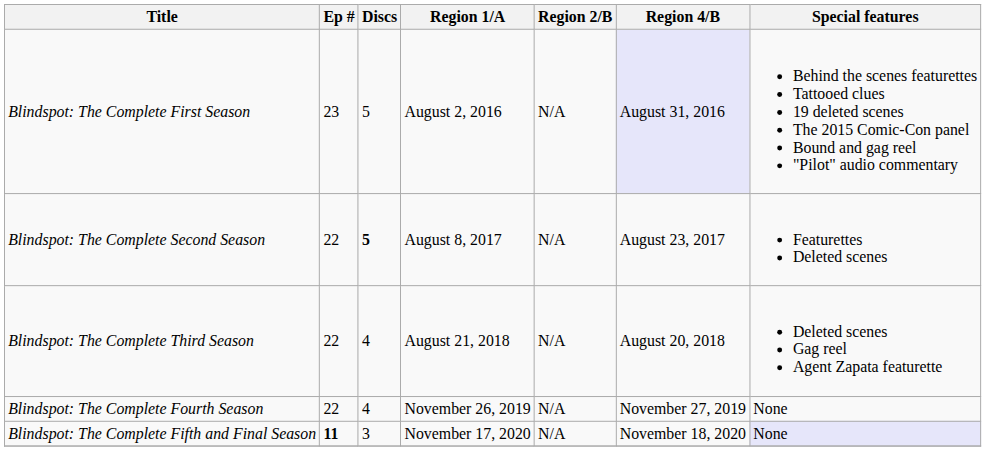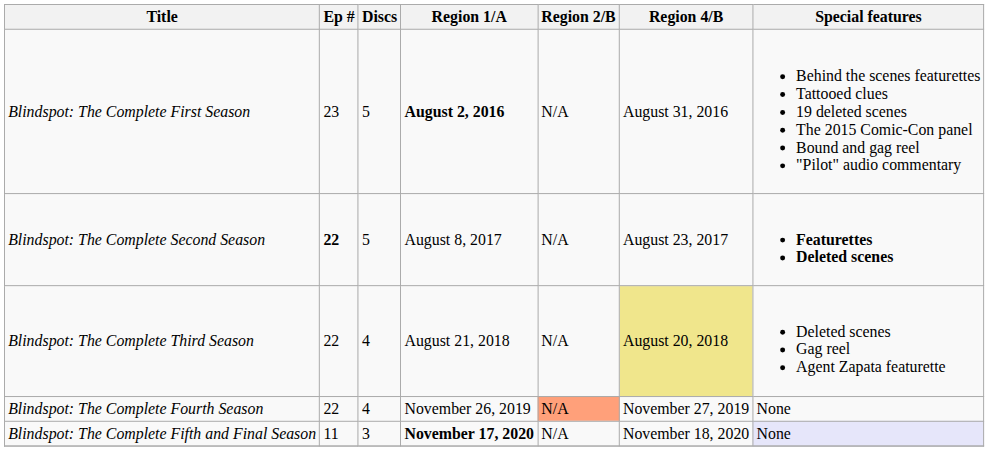(453, 111) normal -> (454, 111) bold
(672, 111) lavender background -> (676, 111) no background
(331, 239) normal -> (331, 239) bold
(366, 239) bold -> (366, 239) normal
(865, 248) normal -> (868, 248) bold
(672, 340) no background -> (676, 340) khaki background
(552, 408) no background -> (555, 408) lightsalmon background
(331, 433) bold -> (331, 433) normal
(468, 433) normal -> (469, 433) bold
